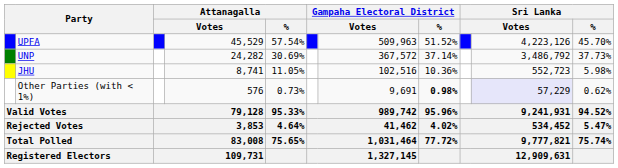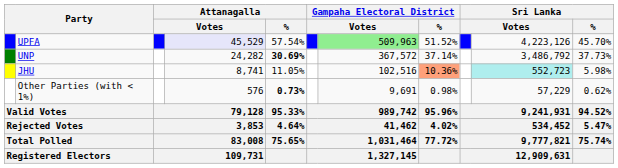(247, 41) no background -> (247, 41) lavender background
(398, 41) no background -> (398, 41) lightgreen background
(288, 56) normal -> (288, 56) bold
(441, 71) no background -> (441, 71) lightsalmon background
(551, 71) no background -> (551, 71) paleturquoise background
(291, 91) normal -> (291, 91) bold
(444, 91) bold -> (444, 91) normal
(554, 91) lavender background -> (554, 91) no background
